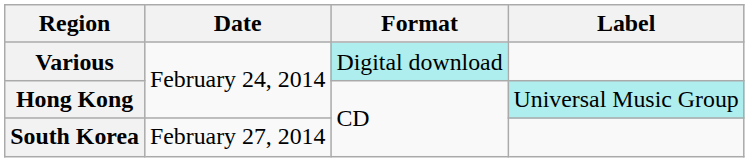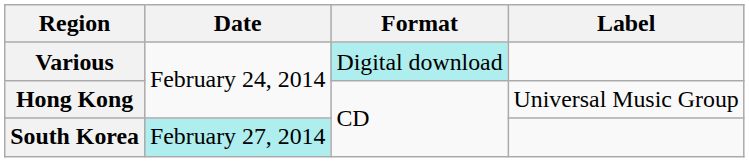(626, 99) paleturquoise background -> (626, 99) no background
(238, 136) no background -> (238, 136) paleturquoise background
